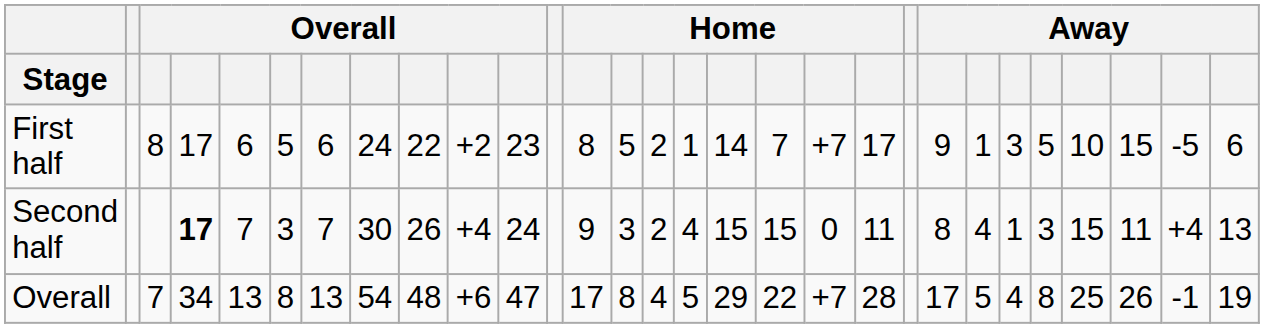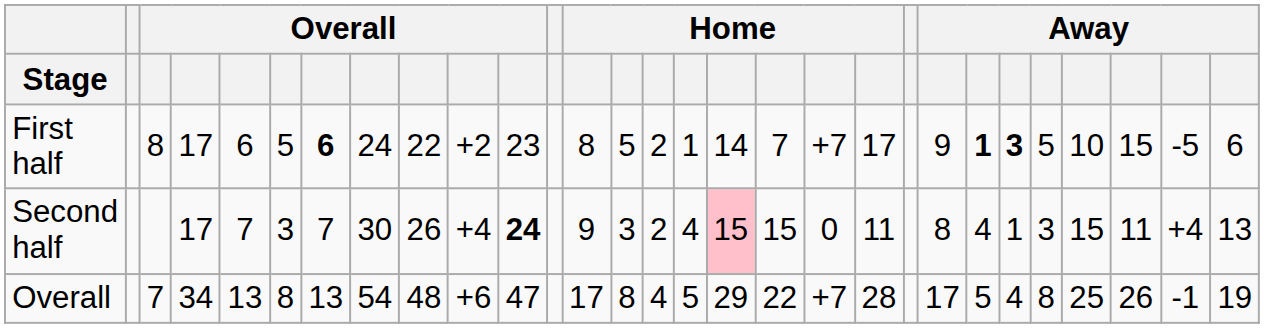(326, 145) normal -> (326, 145) bold
(983, 145) normal -> (983, 145) bold
(1015, 145) normal -> (1015, 145) bold
(196, 230) bold -> (196, 230) normal
(523, 230) normal -> (523, 230) bold
(731, 230) no background -> (731, 230) pink background
